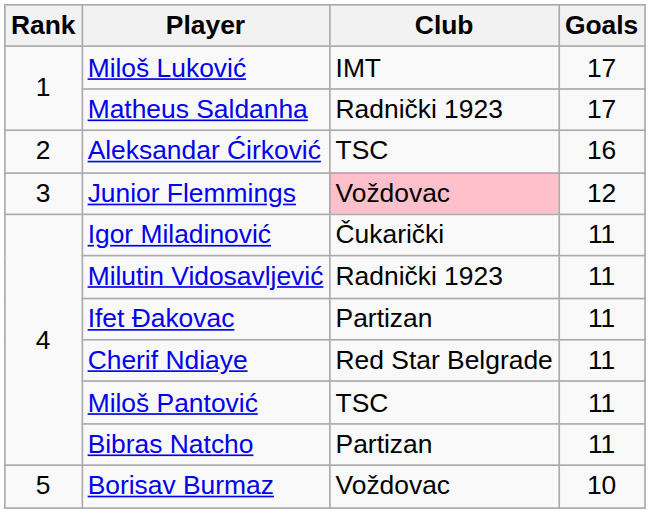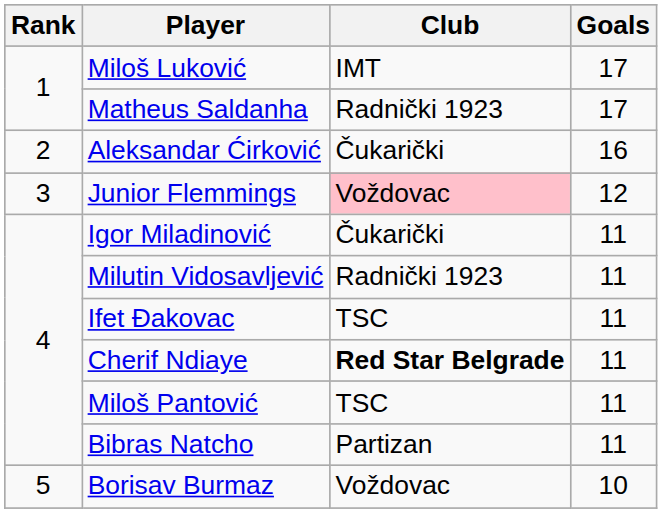(362, 151) TSC -> (390, 151) Čukarički
(384, 318) Partizan -> (362, 318) TSC
(444, 360) normal -> (450, 360) bold
